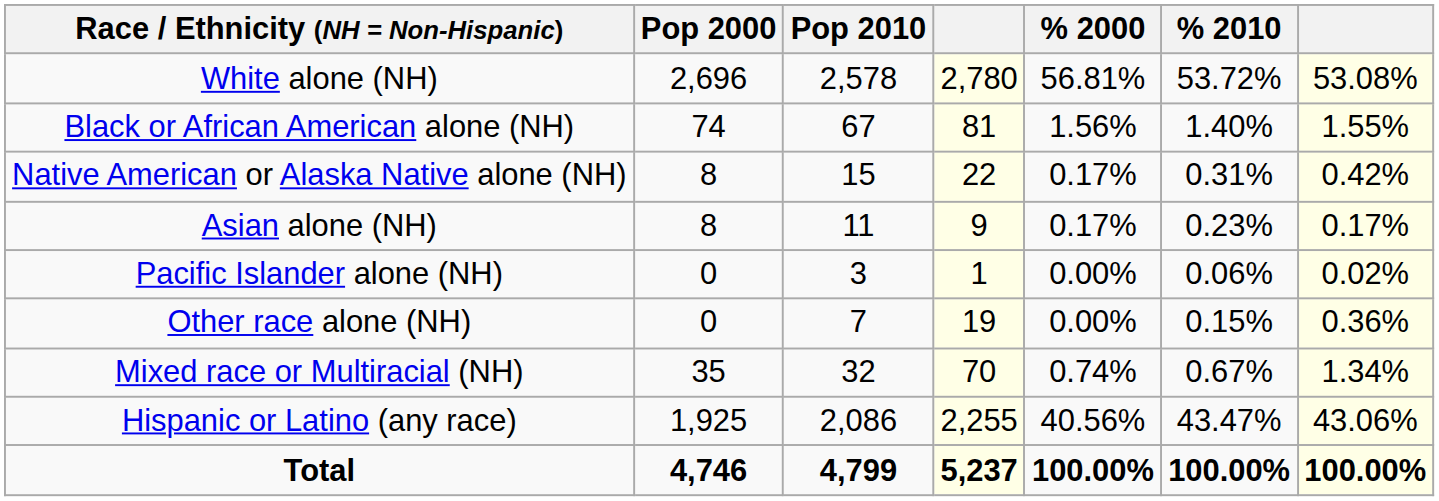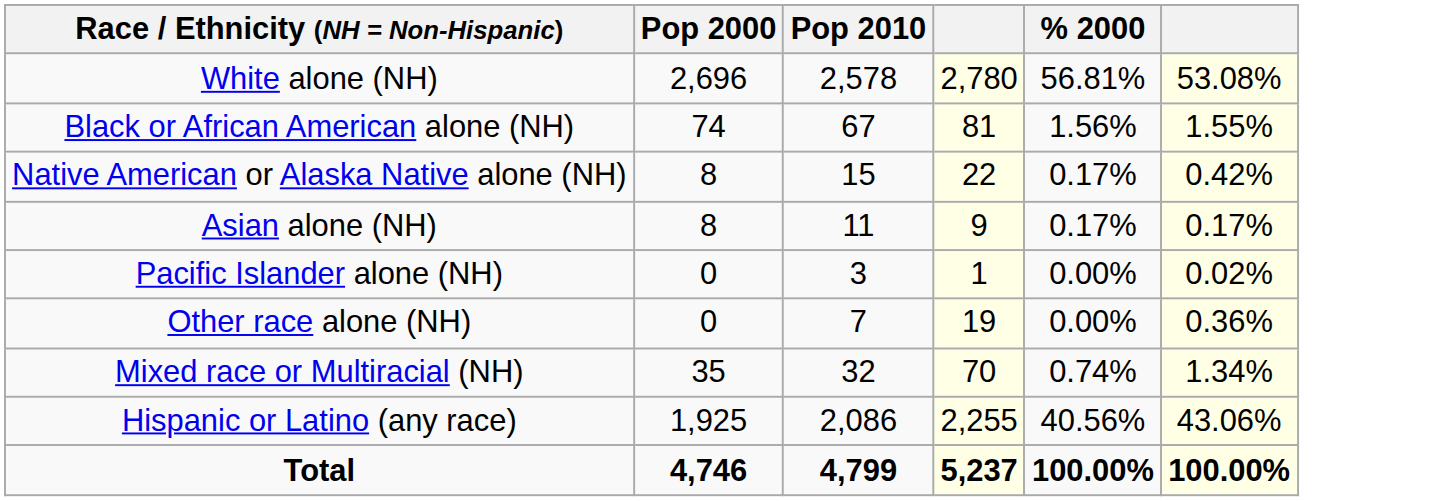- column: (1229, 28)
